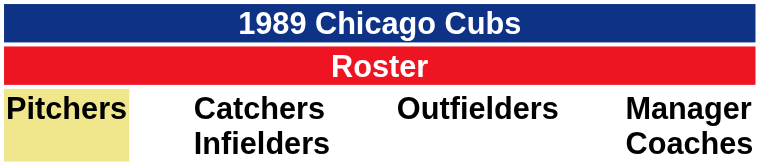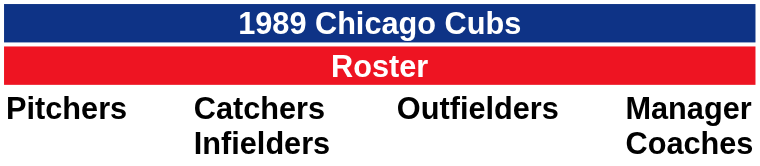(67, 108) khaki background -> (67, 108) no background
